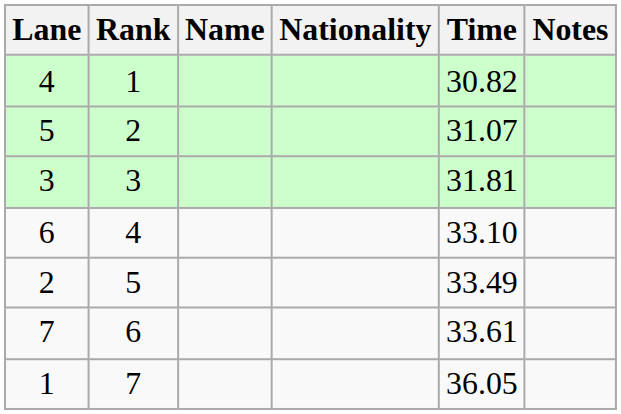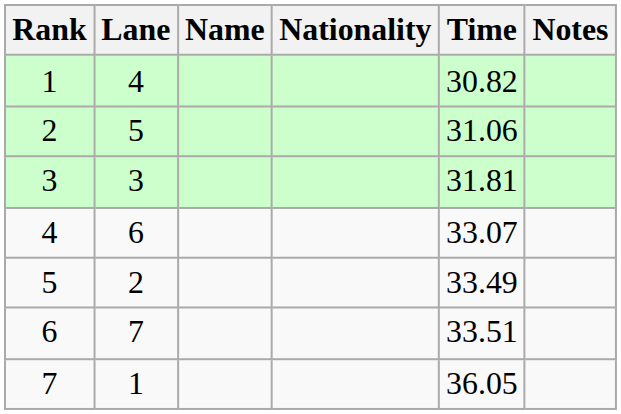columns swapped: (133, 29) <-> (47, 29)
(482, 130) 31.07 -> (482, 130) 31.06
(482, 231) 33.10 -> (482, 231) 33.07
(482, 332) 33.61 -> (482, 332) 33.51
